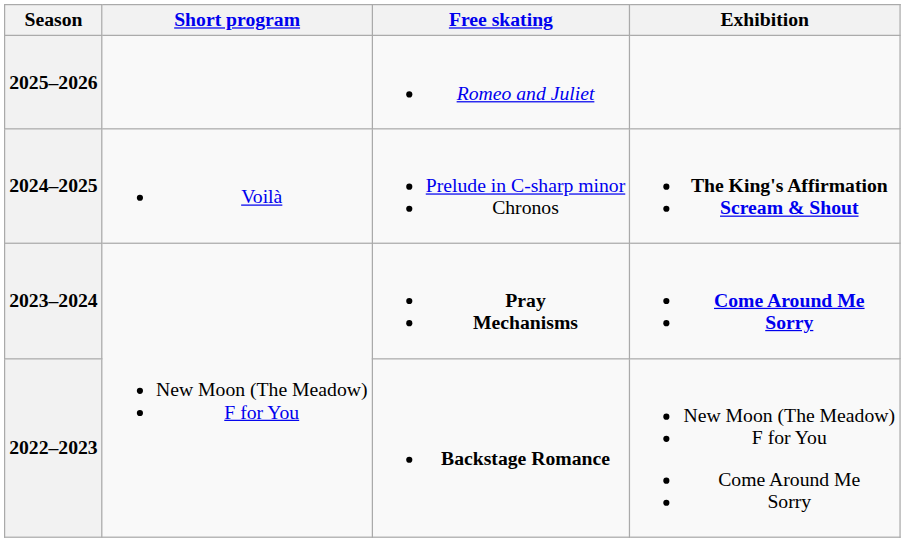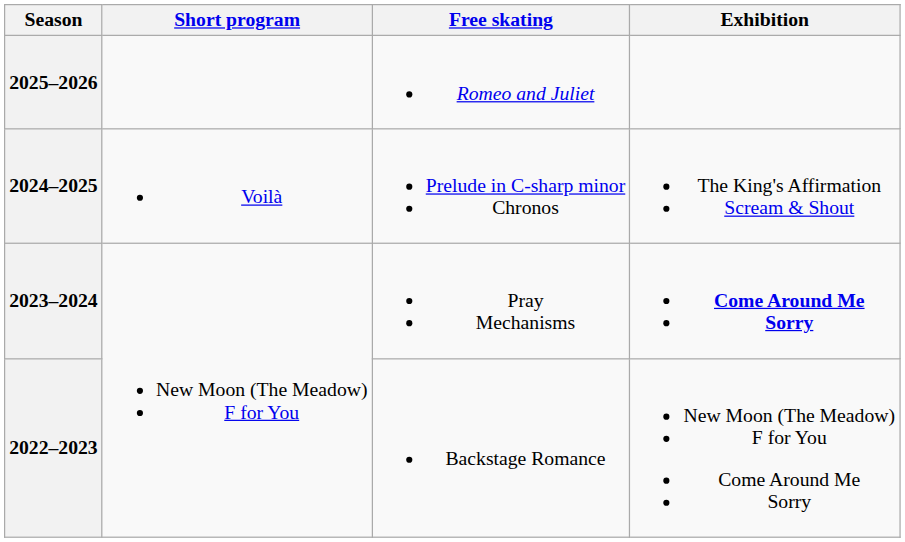(765, 197) bold -> (765, 197) normal
(501, 312) bold -> (501, 312) normal
(501, 459) bold -> (501, 459) normal
